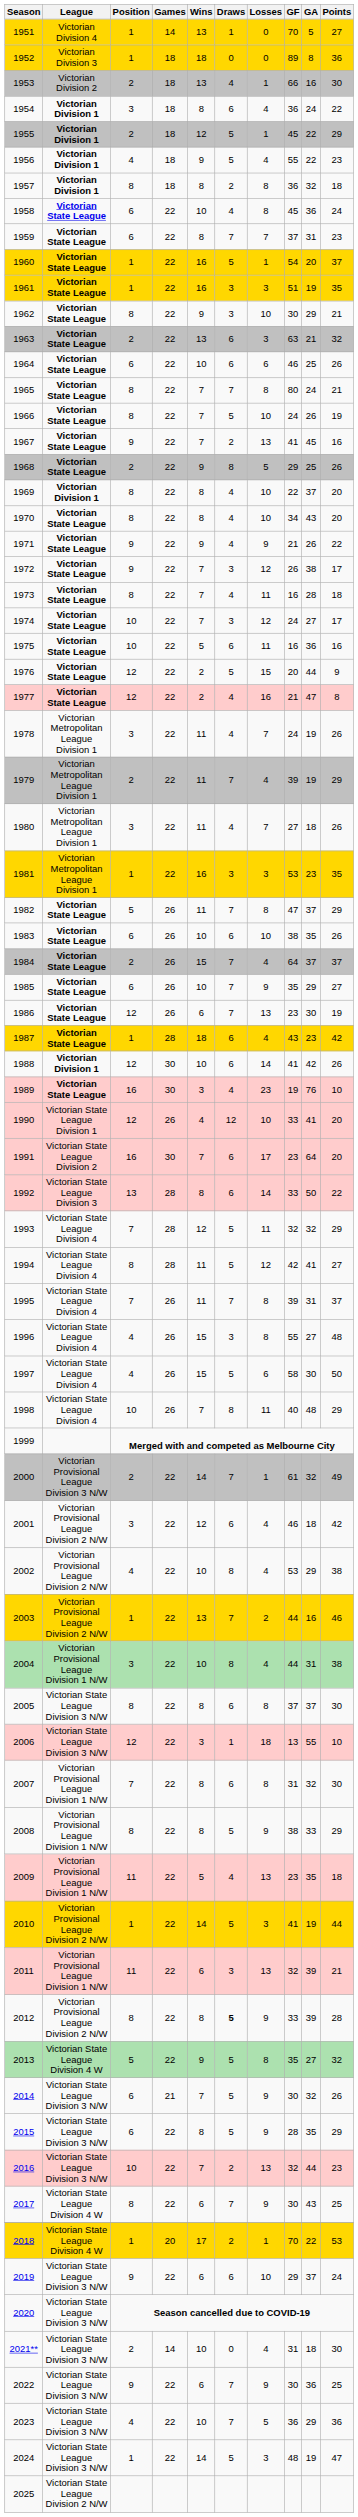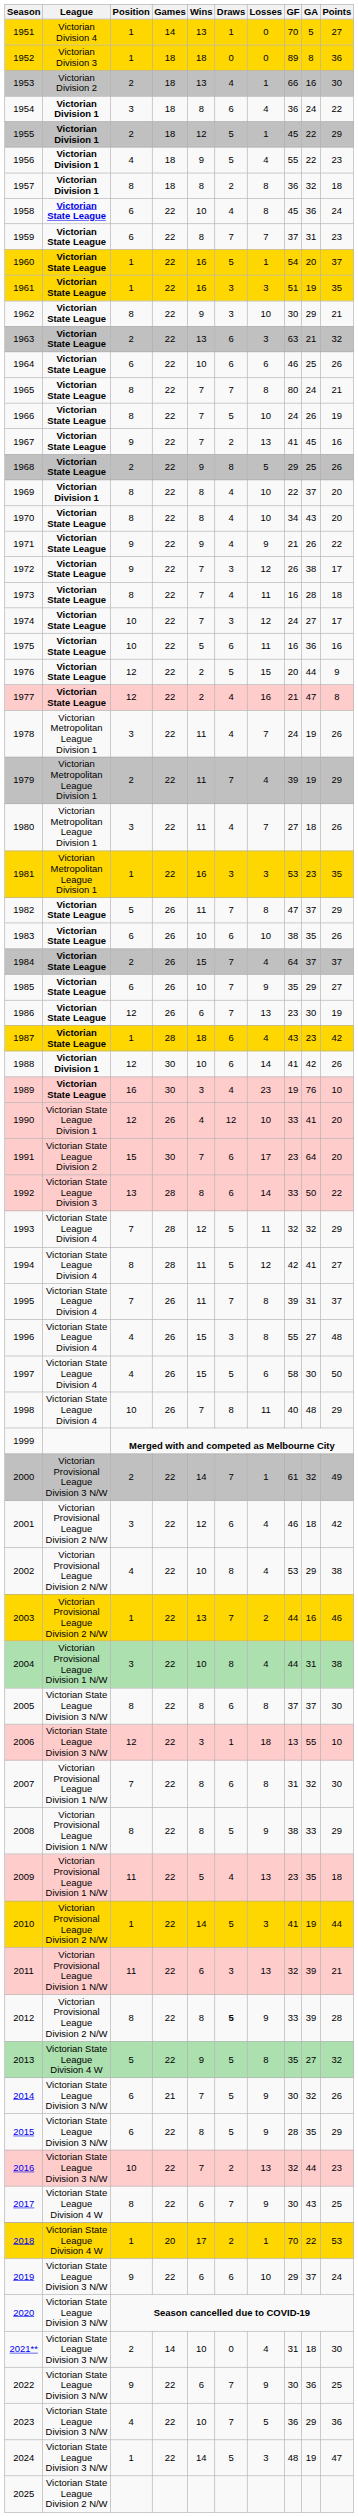(131, 1156) 16 -> (131, 1156) 15
